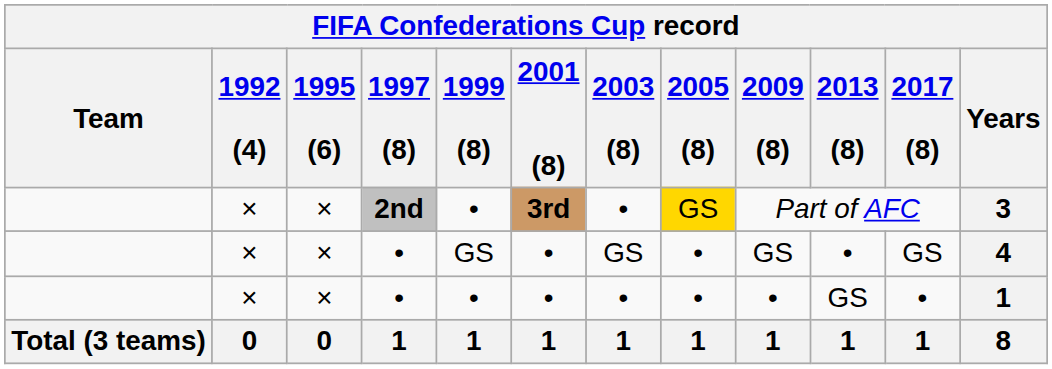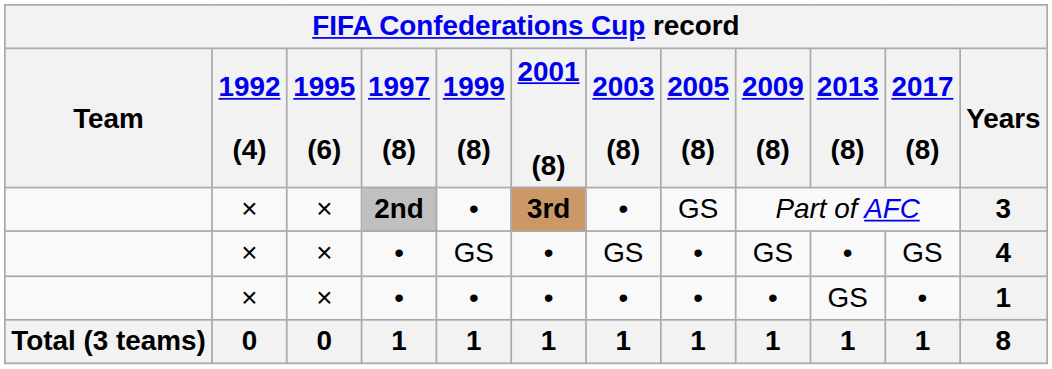(698, 208) gold background -> (698, 208) no background
